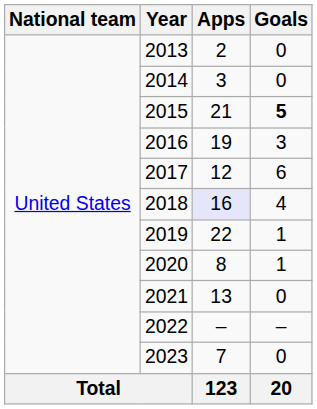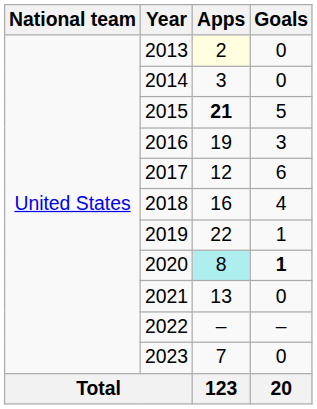(221, 50) no background -> (221, 50) lightyellow background
(221, 111) normal -> (221, 111) bold
(281, 111) bold -> (281, 111) normal
(221, 204) lavender background -> (221, 204) no background
(221, 265) no background -> (221, 265) paleturquoise background
(281, 265) normal -> (281, 265) bold
